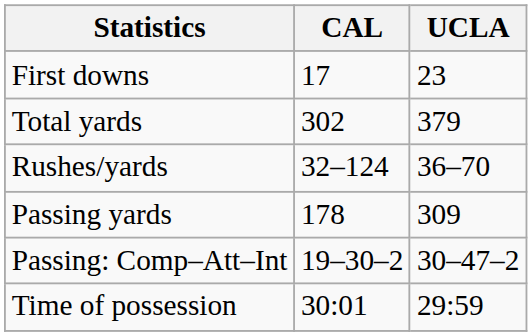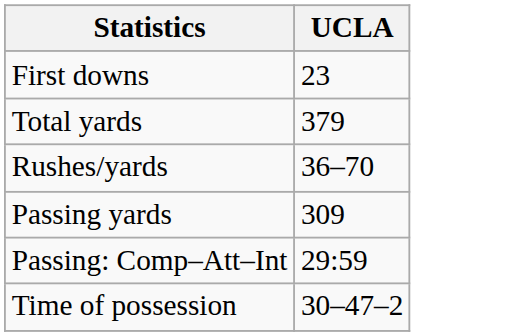- column: (352, 27)
(468, 260) 30–47–2 -> (334, 260) 29:59
(450, 306) 29:59 -> (352, 306) 30–47–2
